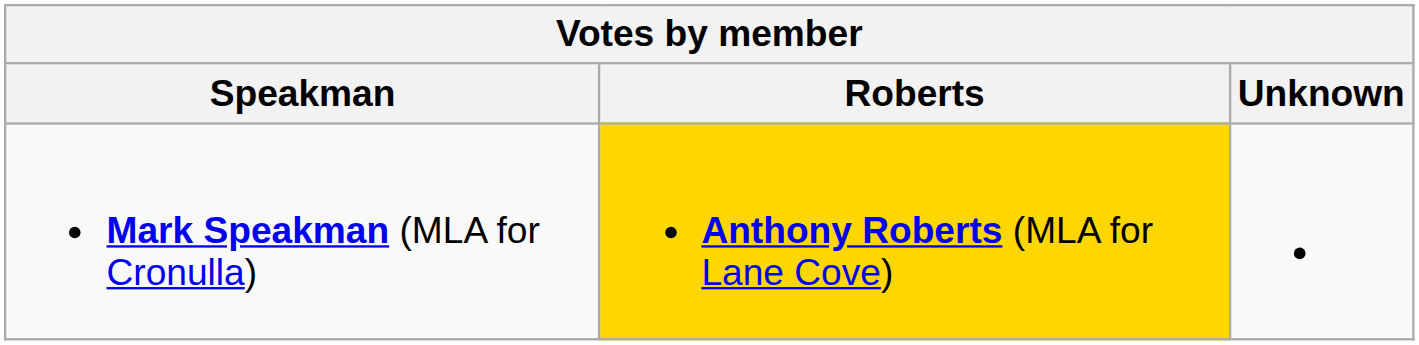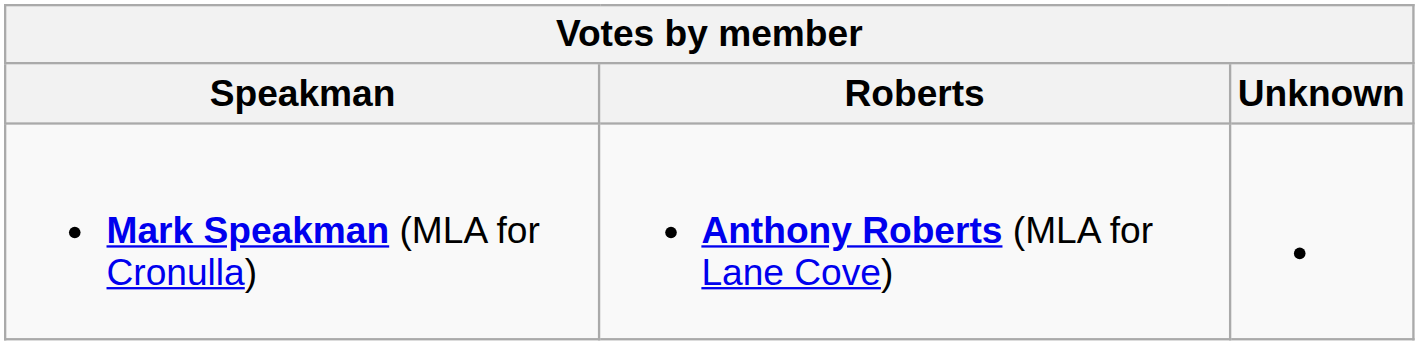(915, 252) gold background -> (915, 252) no background
